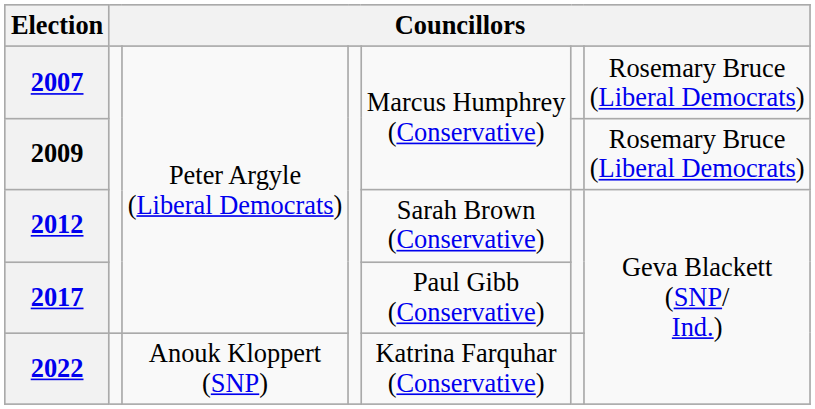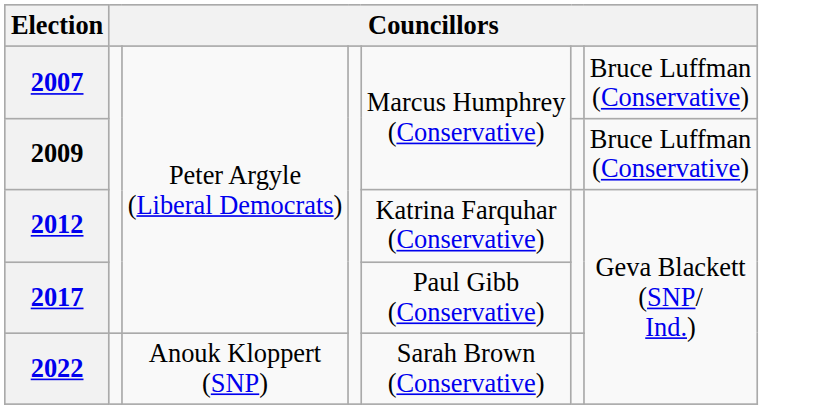(697, 82) Rosemary Bruce (Liberal Democrats) -> (671, 82) Bruce Luffman (Conservative)
(697, 153) Rosemary Bruce (Liberal Democrats) -> (671, 153) Bruce Luffman (Conservative)
(466, 225) Sarah Brown (Conservative) -> (466, 225) Katrina Farquhar (Conservative)
(466, 368) Katrina Farquhar (Conservative) -> (466, 368) Sarah Brown (Conservative)
